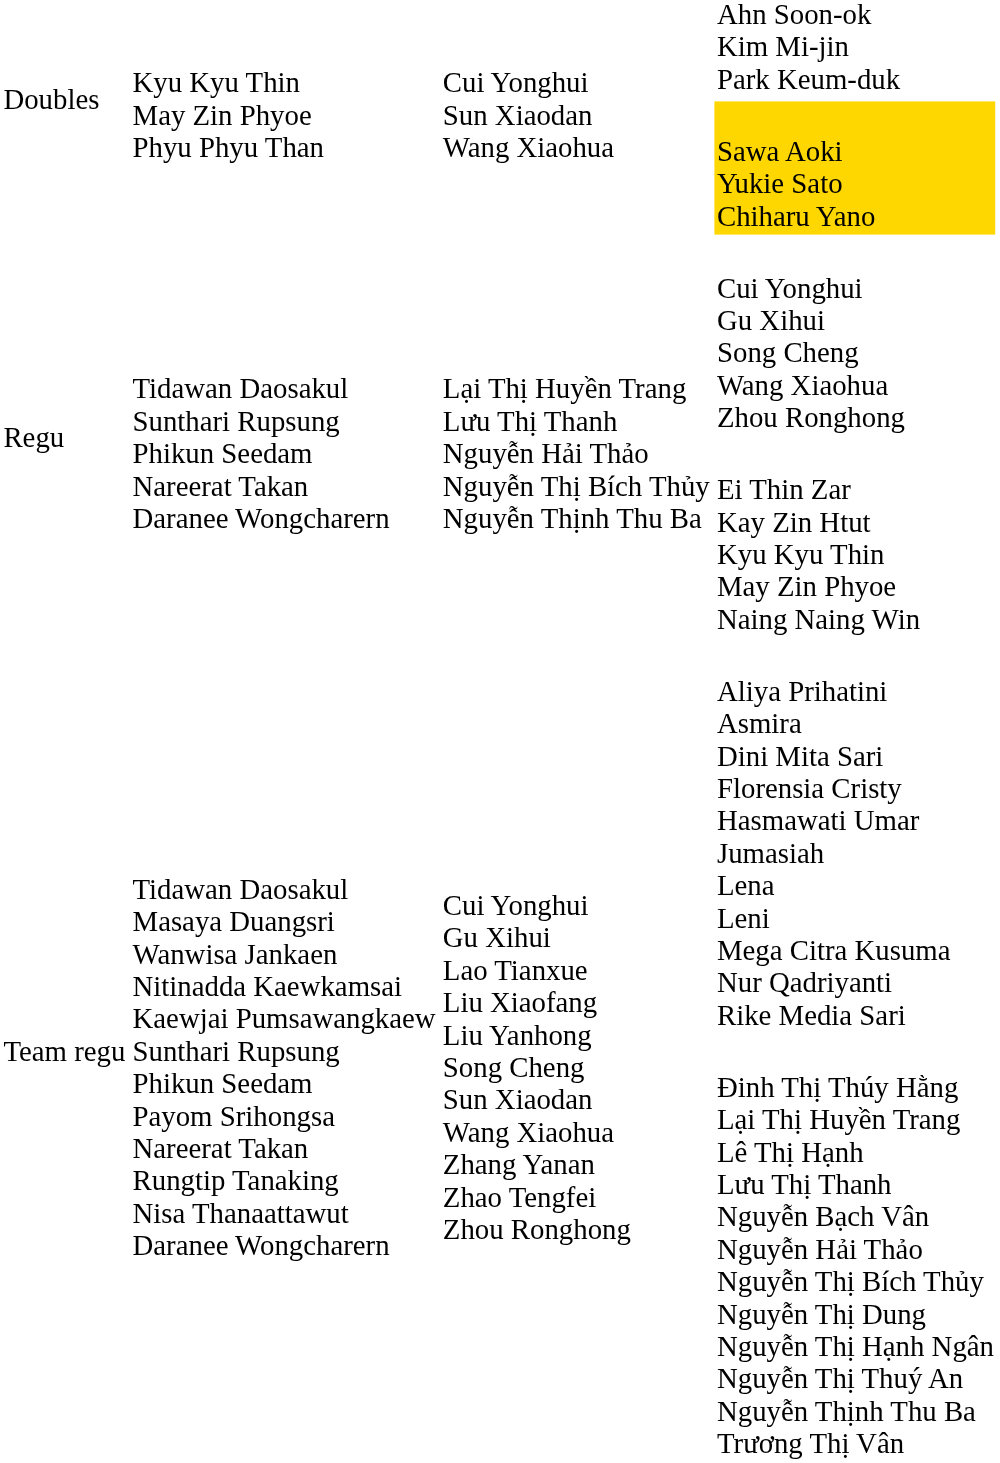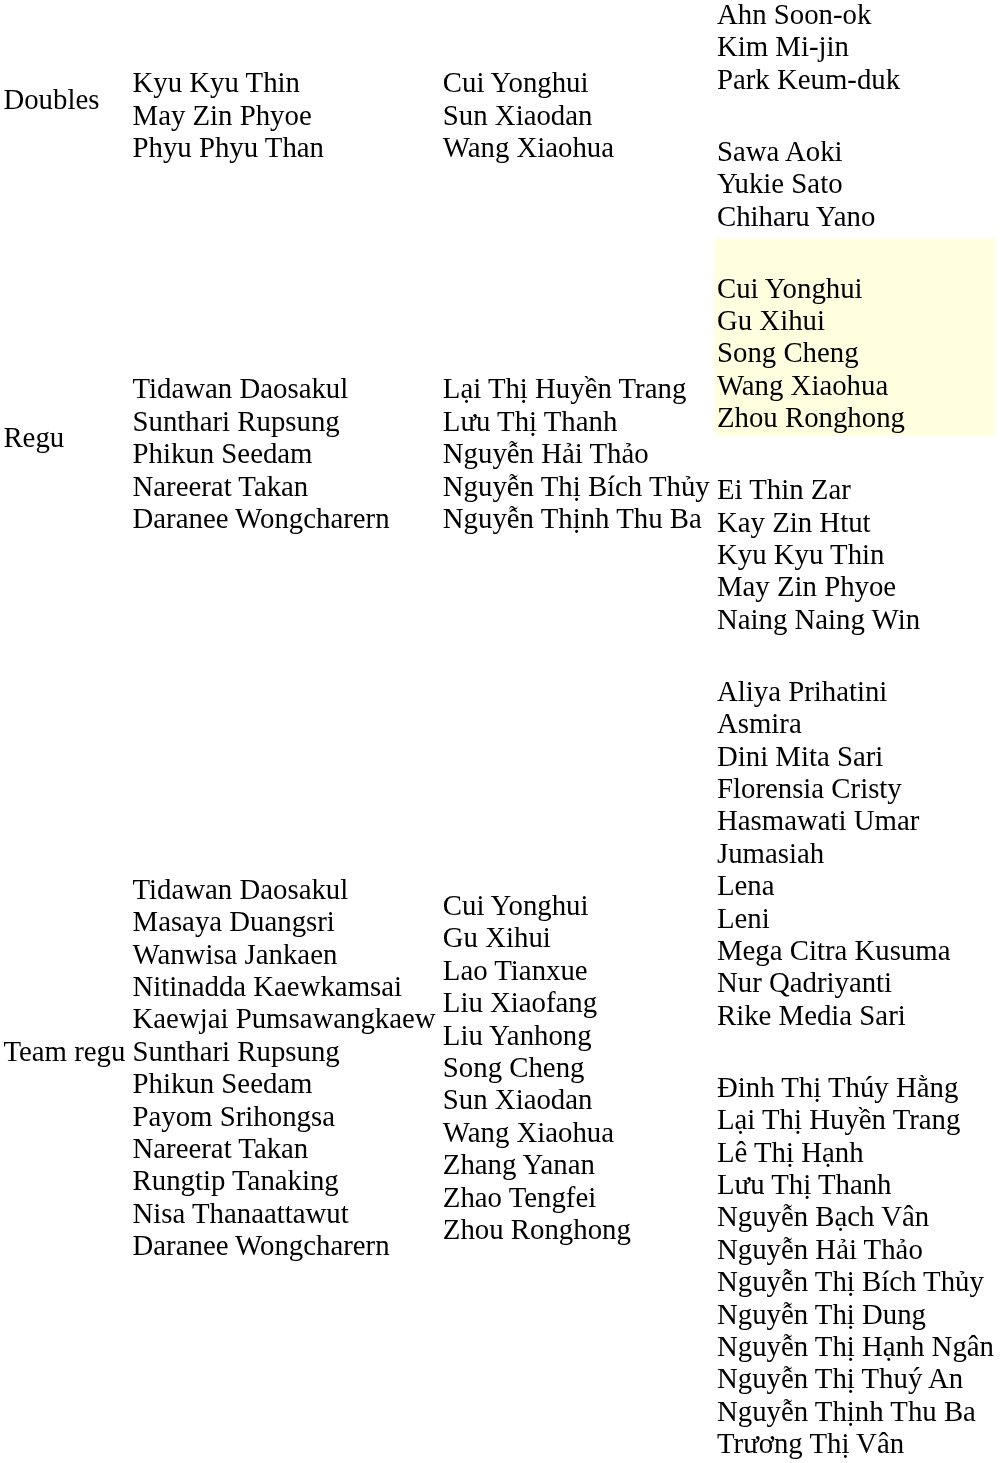(796, 183) gold background -> (796, 183) no background
(811, 352) no background -> (811, 352) lightyellow background
